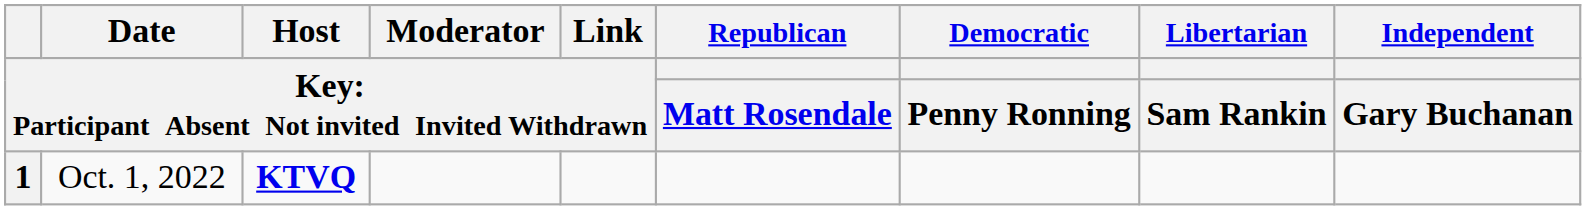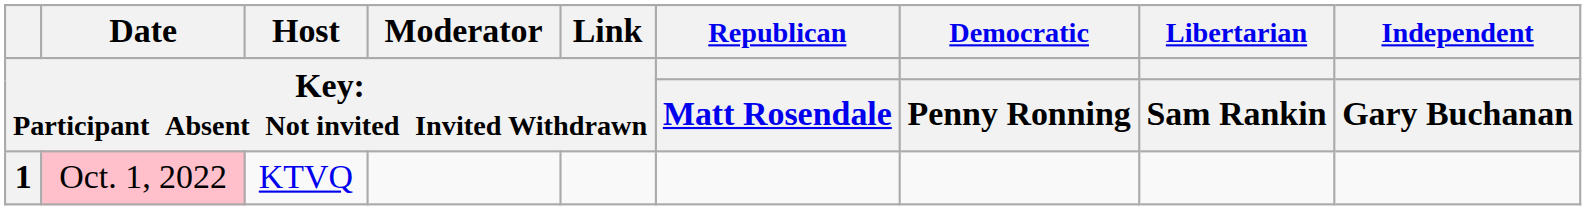(142, 177) no background -> (143, 177) pink background
(306, 177) bold -> (306, 177) normal
